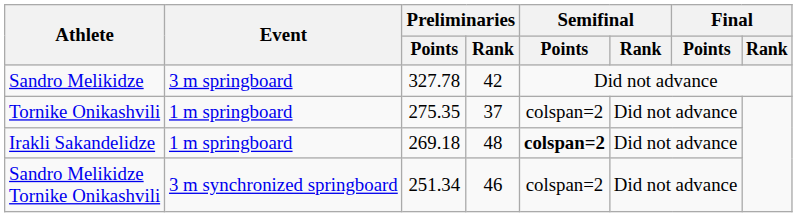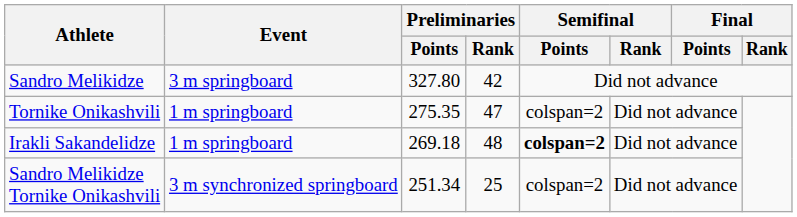(434, 80) 327.78 -> (434, 80) 327.80
(493, 112) 37 -> (493, 112) 47
(493, 185) 46 -> (493, 185) 25
